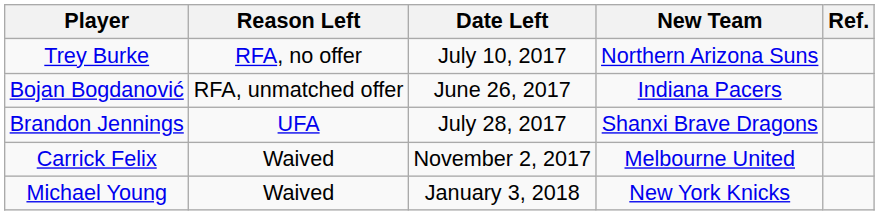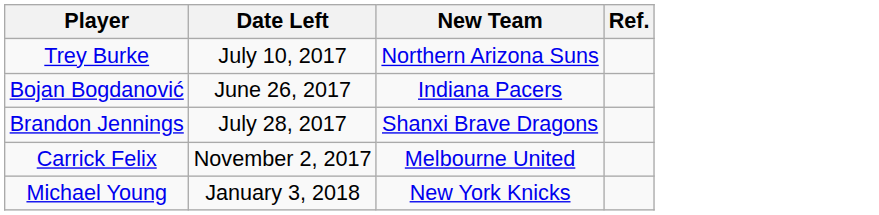- column: (299, 21)
